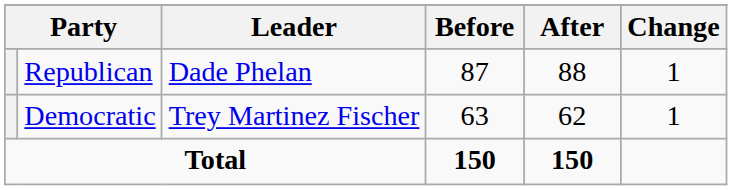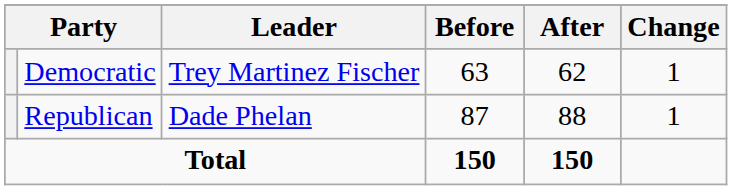rows swapped: (88, 71) <-> (90, 116)
